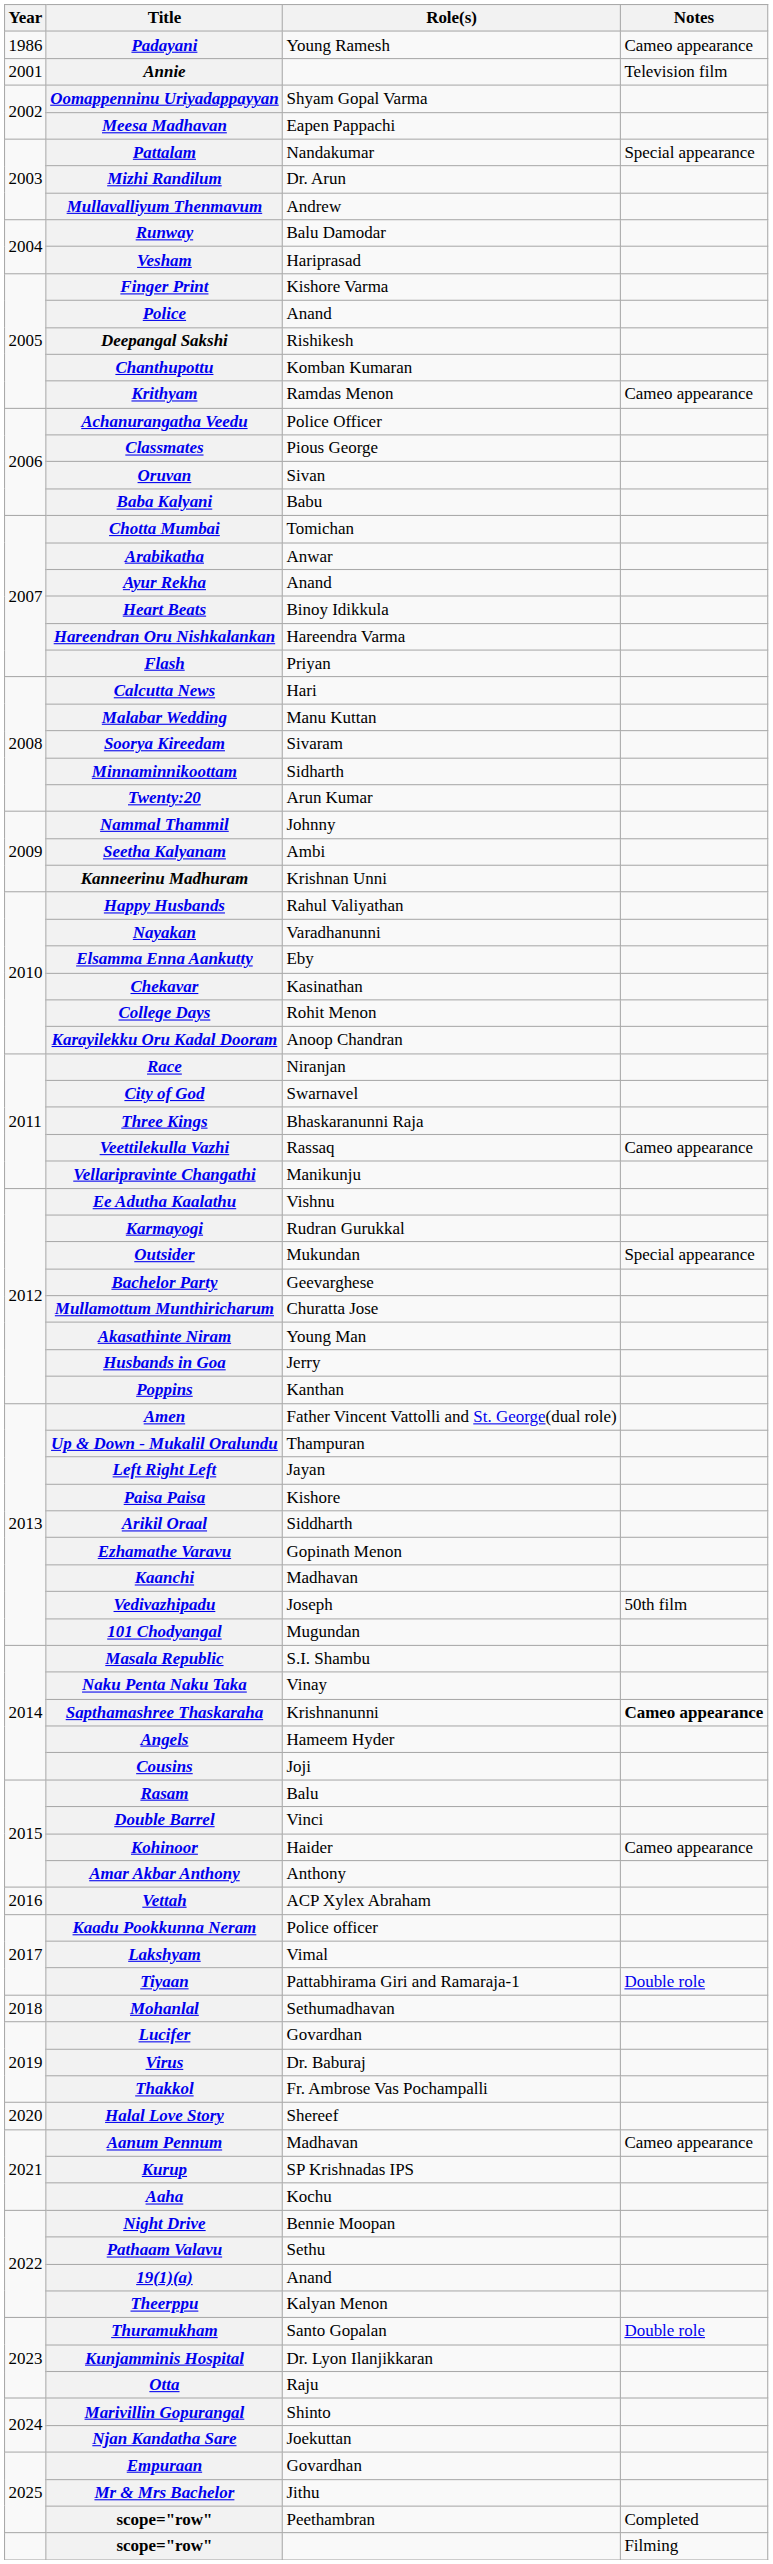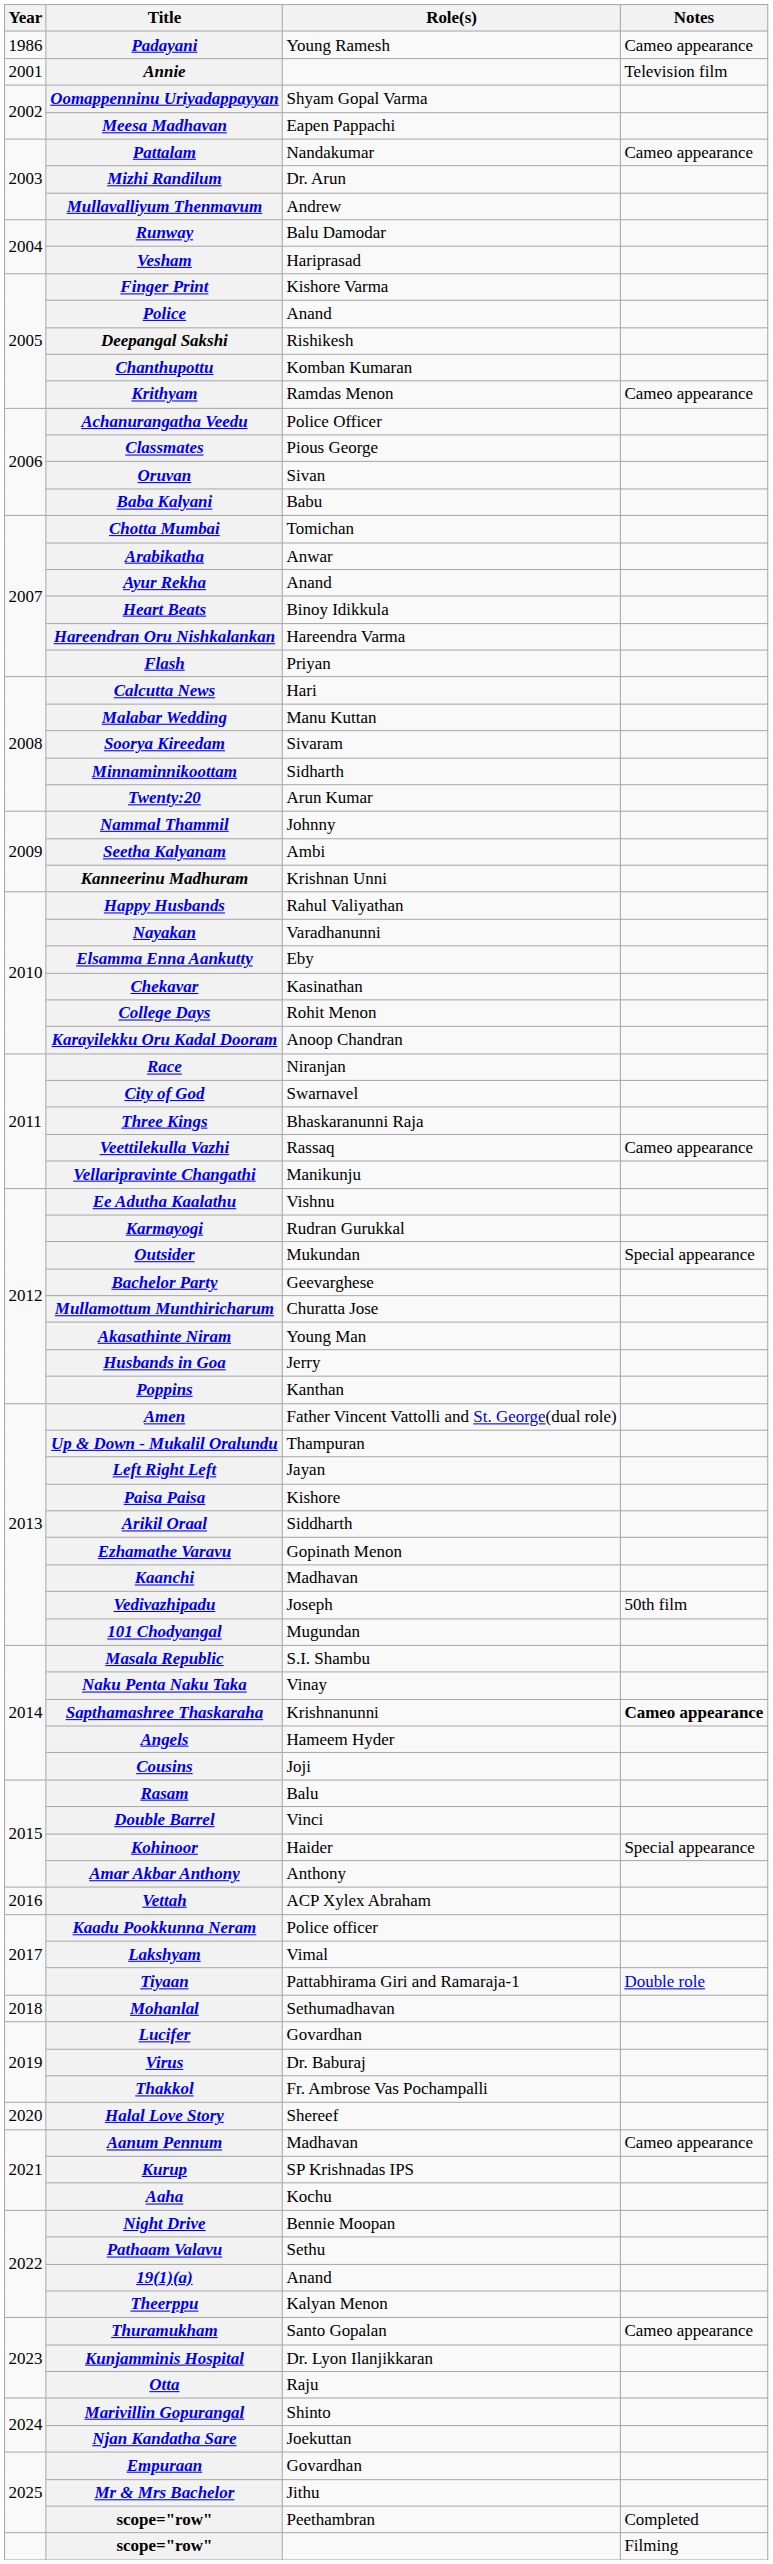(690, 152) Special appearance -> (689, 152) Cameo appearance
(689, 1846) Cameo appearance -> (690, 1846) Special appearance
(665, 2331) Double role -> (689, 2331) Cameo appearance
